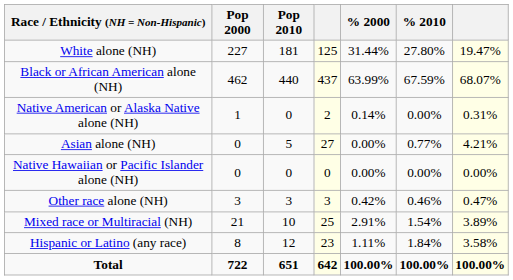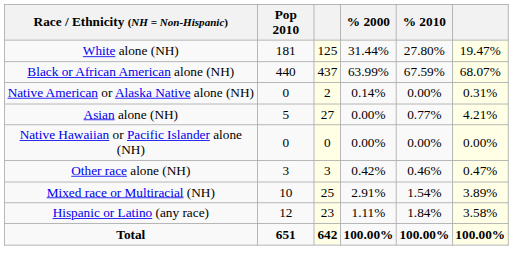- column: (237, 22)
